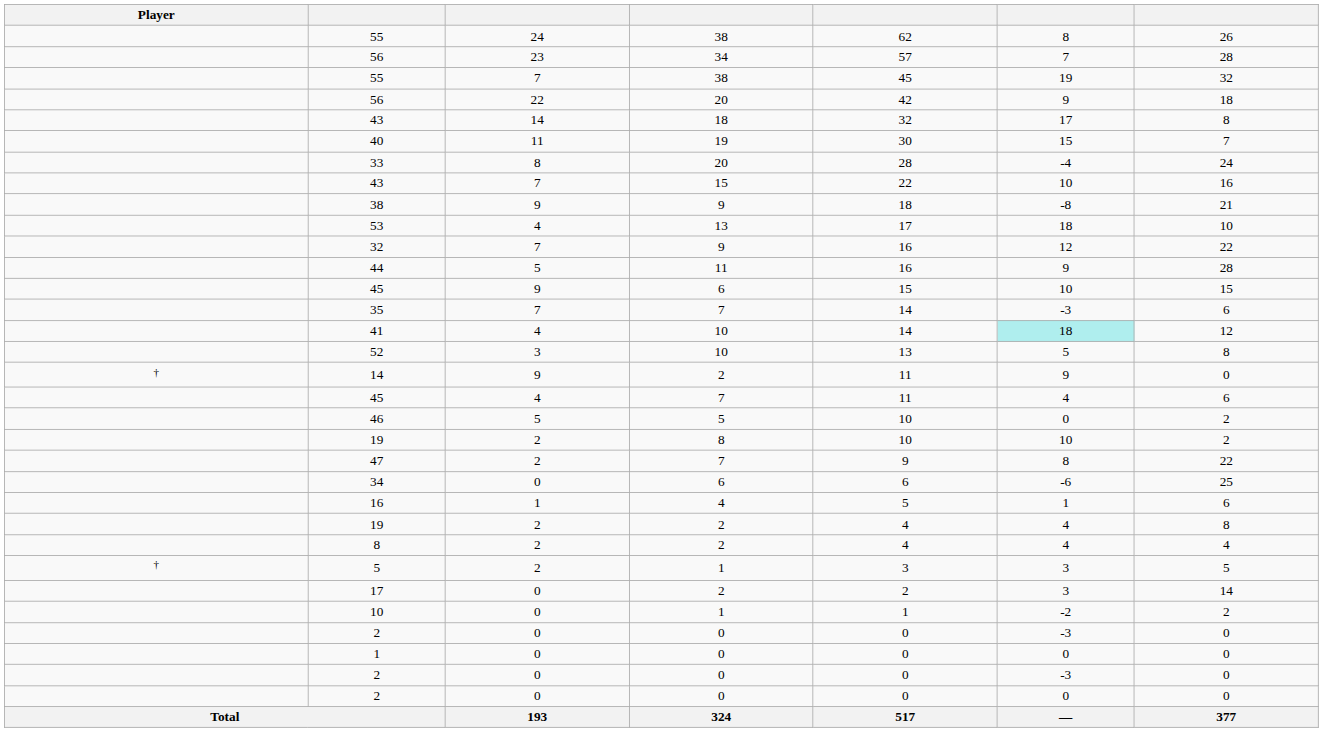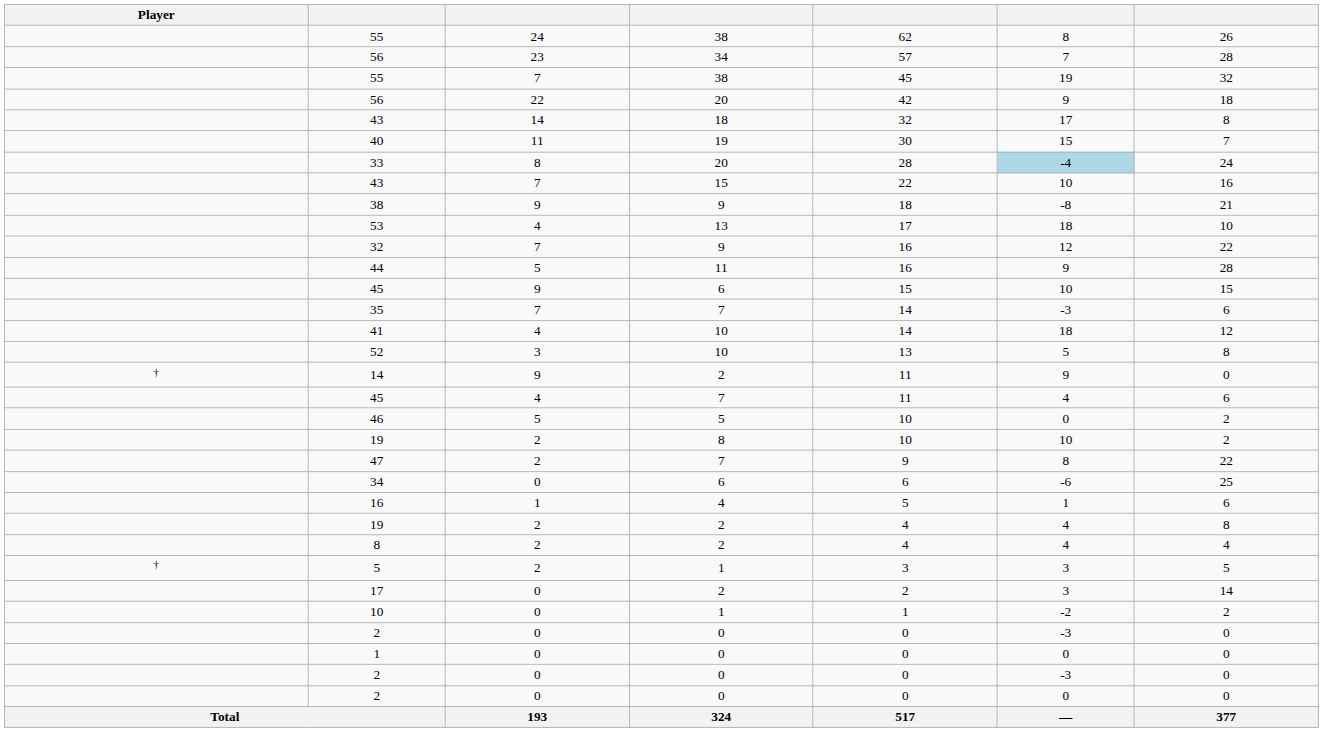(1066, 162) no background -> (1066, 162) lightblue background
(1066, 330) paleturquoise background -> (1066, 330) no background
